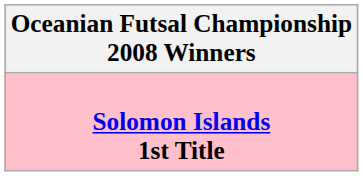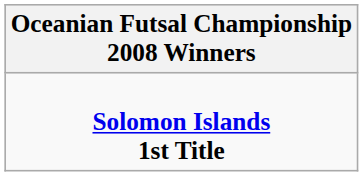(181, 135) pink background -> (181, 135) no background
